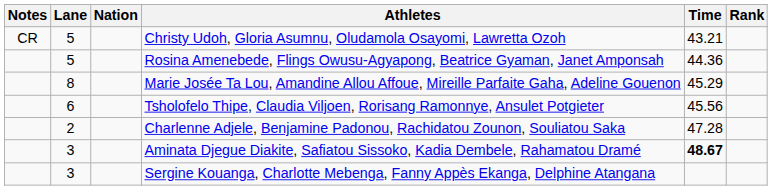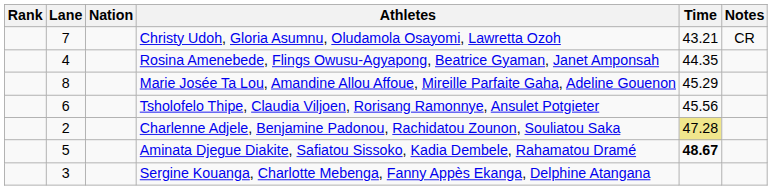columns swapped: (747, 15) <-> (28, 15)
(70, 38) 5 -> (66, 38) 7
(70, 60) 5 -> (66, 60) 4
(705, 60) 44.36 -> (700, 60) 44.35
(705, 128) no background -> (700, 128) khaki background
(70, 151) 3 -> (66, 151) 5
